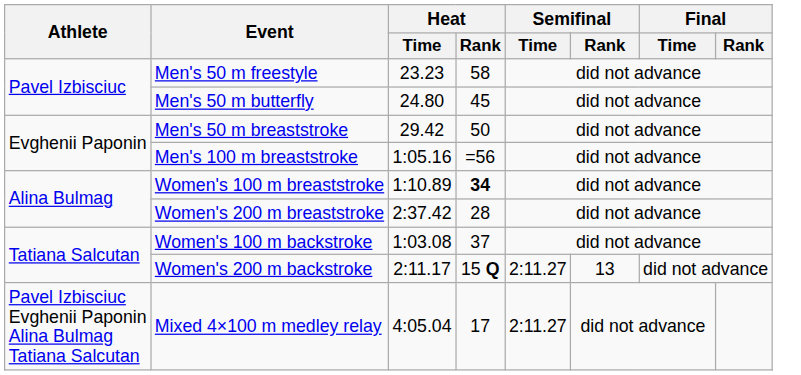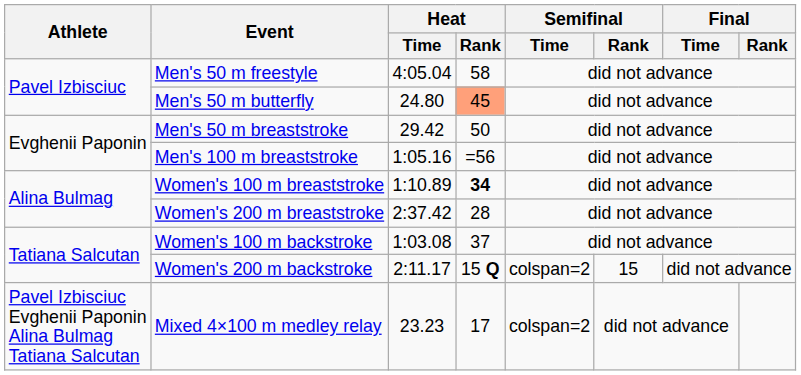(422, 73) 23.23 -> (422, 73) 4:05.04
(480, 101) no background -> (480, 101) lightsalmon background
(538, 269) 2:11.27 -> (549, 269) colspan=2
(605, 269) 13 -> (628, 269) 15
(422, 327) 4:05.04 -> (422, 327) 23.23
(538, 327) 2:11.27 -> (549, 327) colspan=2
